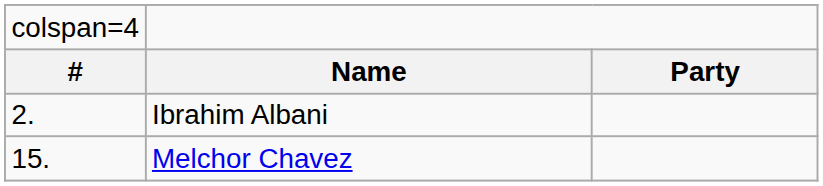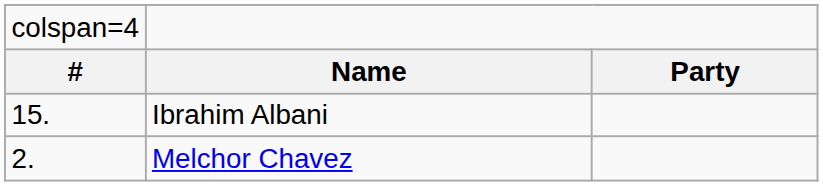(23, 115) 2. -> (31, 115) 15.
(31, 159) 15. -> (23, 159) 2.
